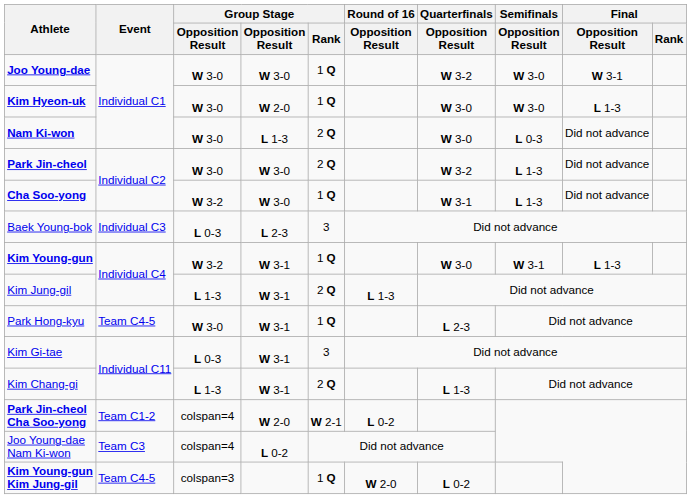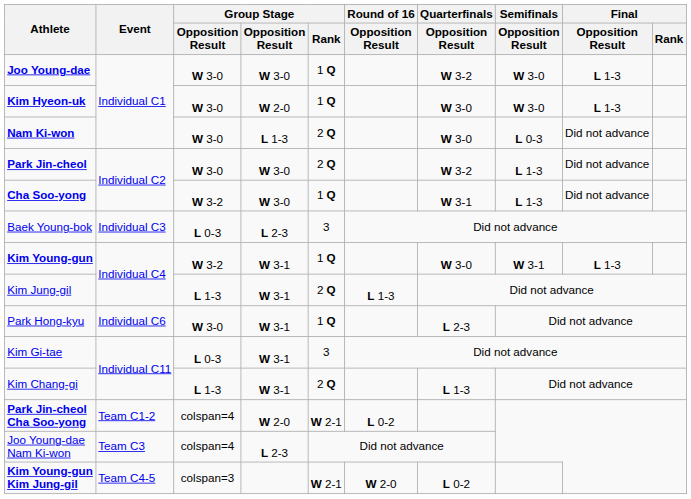(607, 77) W 3-1 -> (607, 77) L 1-3
(127, 321) Team C4-5 -> (132, 321) Individual C6
(274, 453) L 0-2 -> (274, 453) L 2-3
(326, 478) 1 Q -> (326, 485) W 2-1
